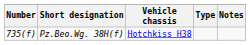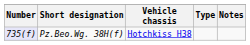(21, 34) no background -> (21, 34) lavender background
